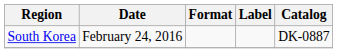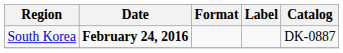(132, 36) normal -> (135, 36) bold
